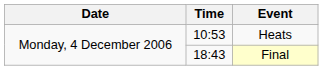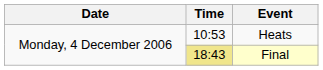(209, 55) no background -> (209, 55) khaki background
